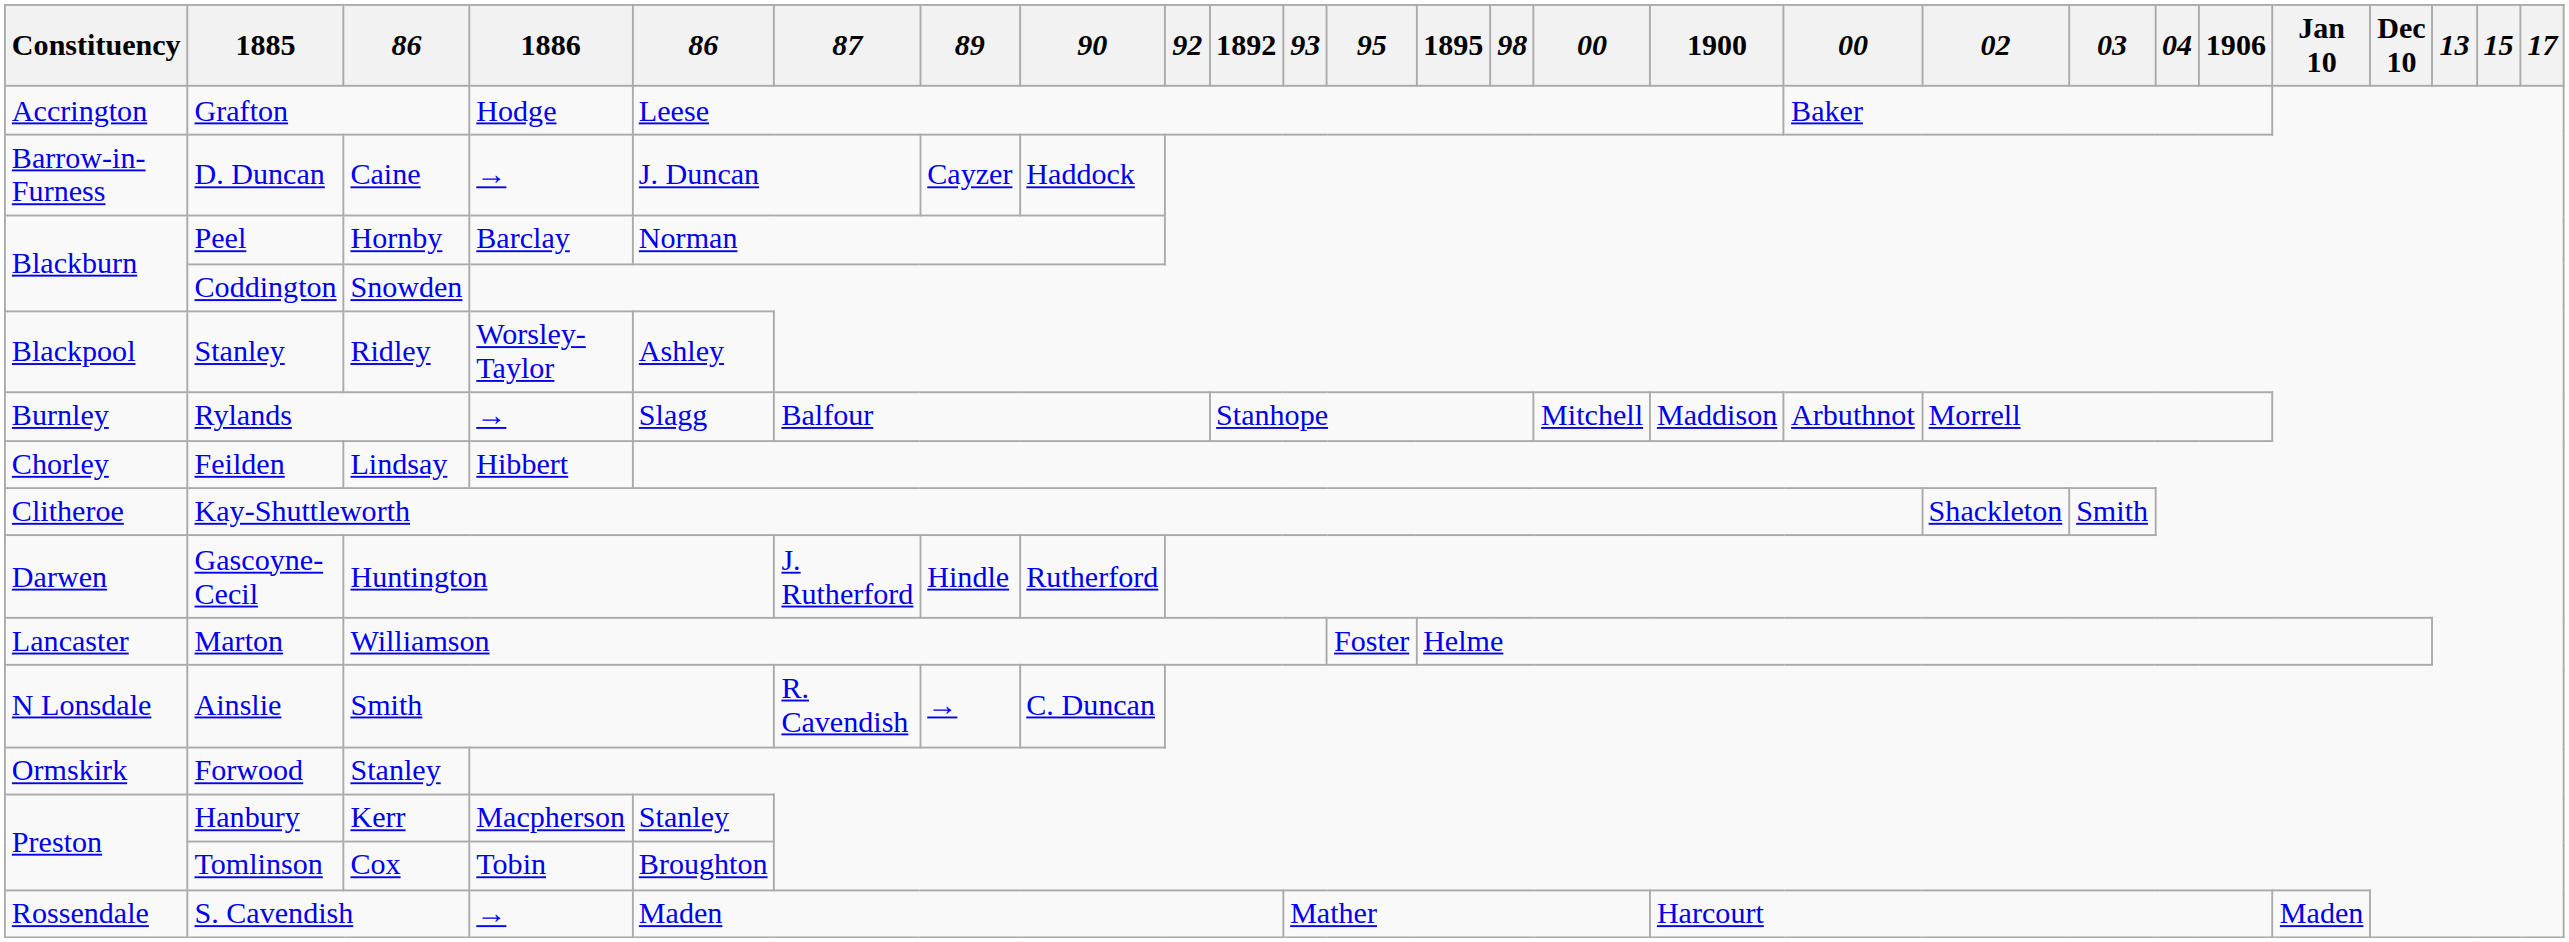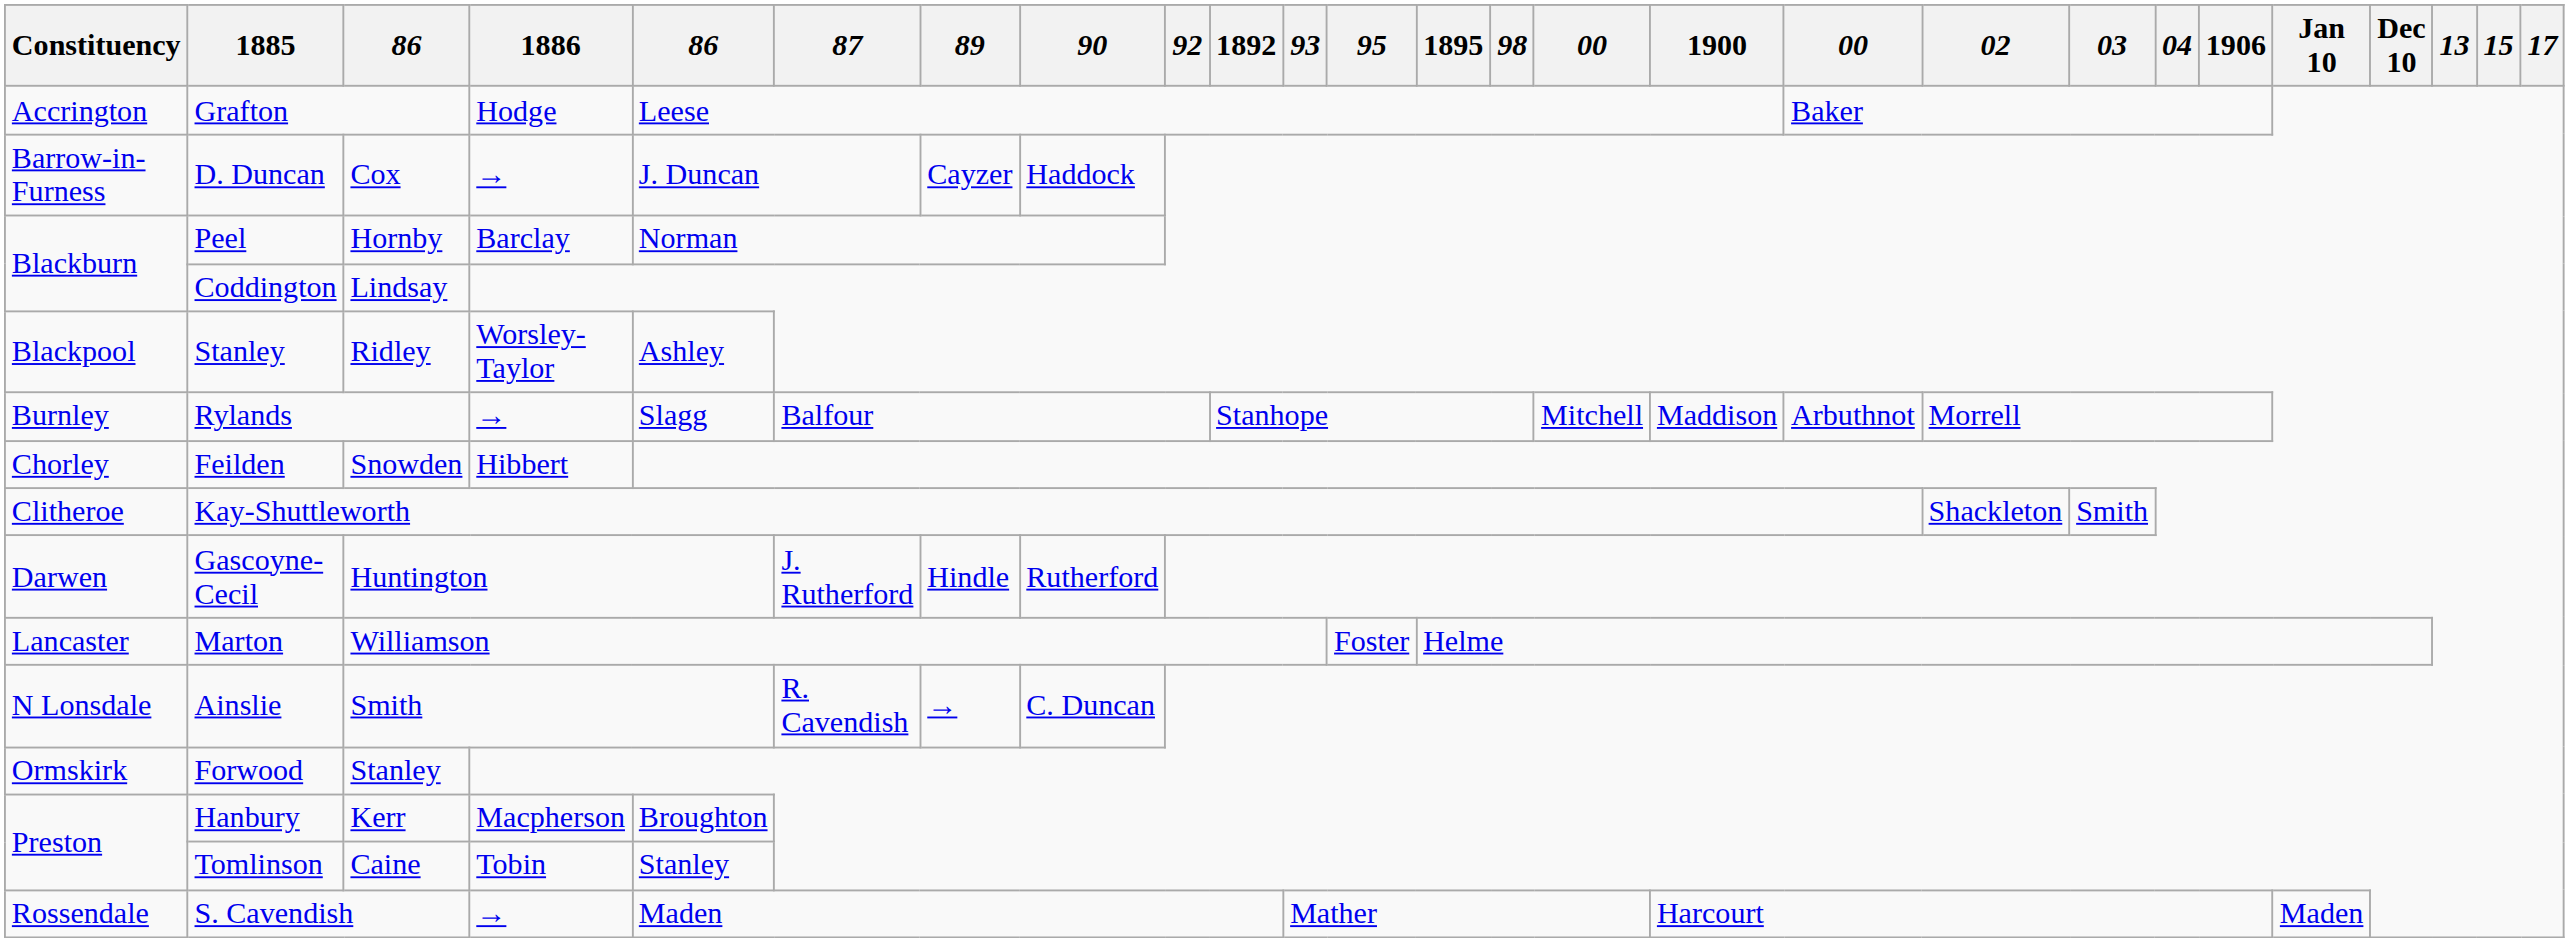(386, 174) Caine -> (376, 174) Cox
(406, 286) Snowden -> (399, 286) Lindsay
(399, 463) Lindsay -> (406, 463) Snowden
(684, 817) Stanley -> (703, 817) Broughton
(376, 865) Cox -> (386, 865) Caine
(703, 865) Broughton -> (684, 865) Stanley
